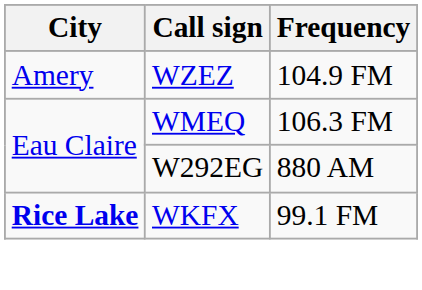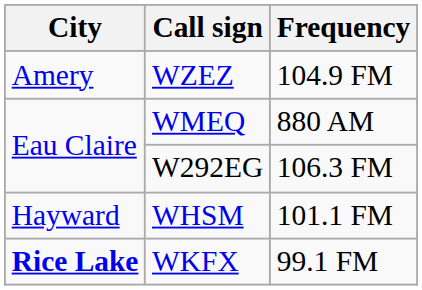(335, 121) 106.3 FM -> (325, 121) 880 AM
(325, 167) 880 AM -> (335, 167) 106.3 FM
+ row: (198, 214)
